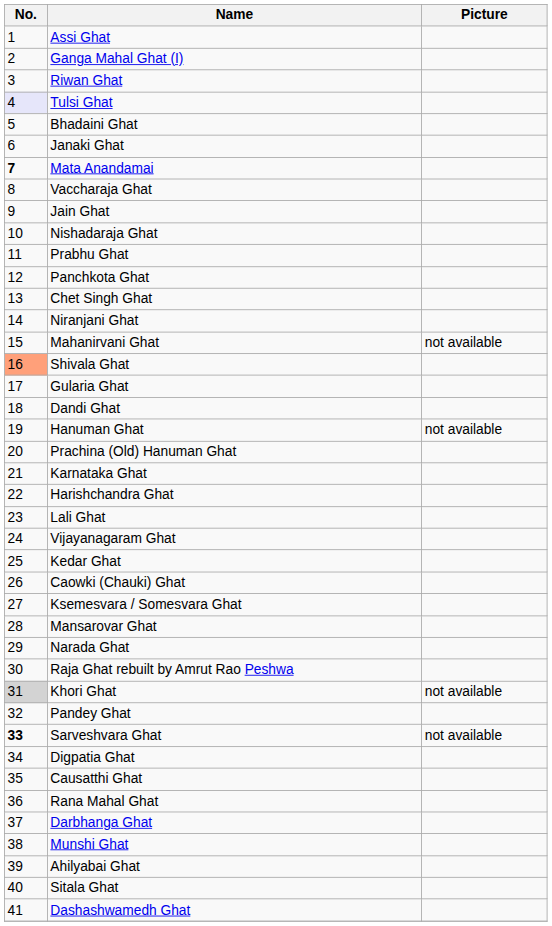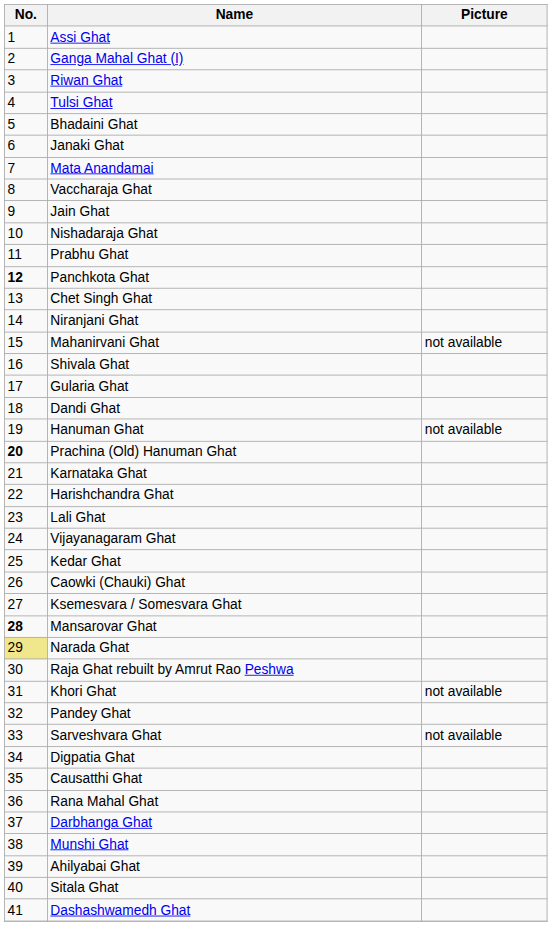(11, 102) lavender background -> (11, 102) no background
(11, 168) bold -> (11, 168) normal
(15, 277) normal -> (15, 277) bold
(15, 364) lightsalmon background -> (15, 364) no background
(15, 451) normal -> (15, 451) bold
(15, 626) normal -> (15, 626) bold
(15, 648) no background -> (15, 648) khaki background
(15, 691) lightgrey background -> (15, 691) no background
(15, 735) bold -> (15, 735) normal
